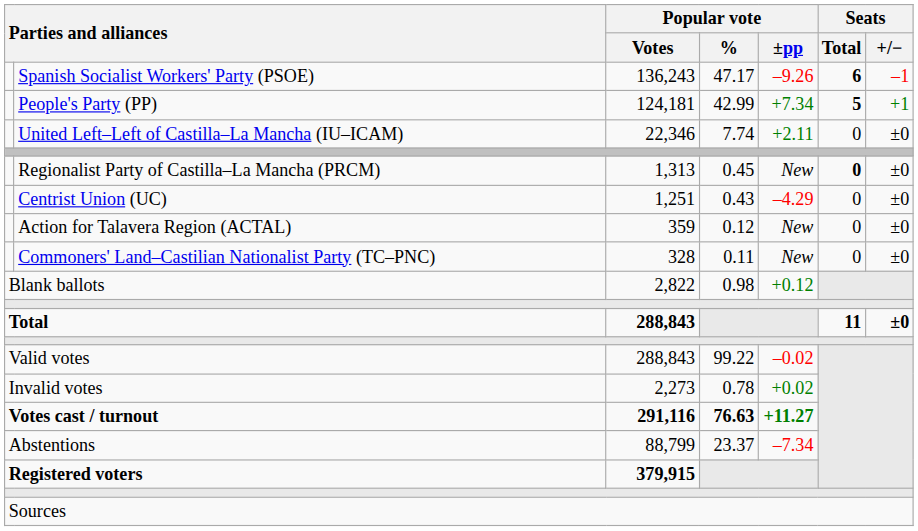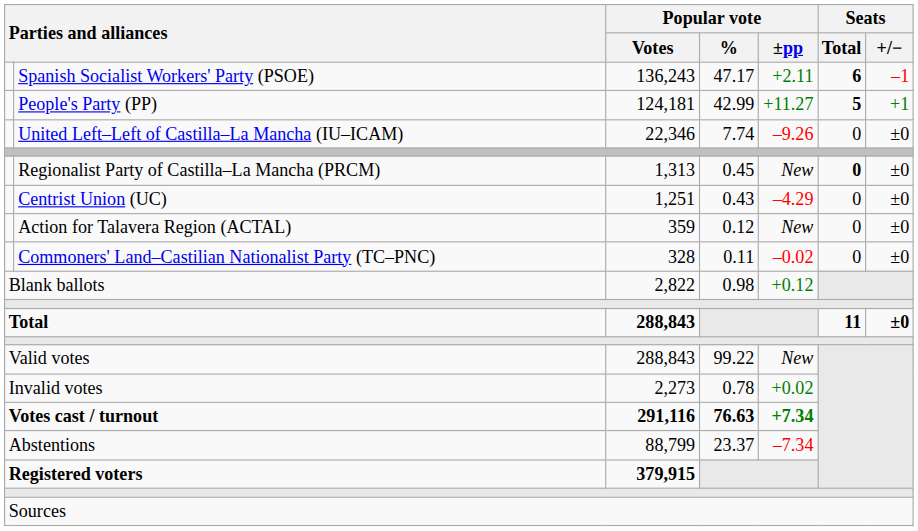(793, 76) –9.26 -> (793, 76) +2.11
(793, 104) +7.34 -> (788, 104) +11.27
(793, 133) +2.11 -> (793, 133) –9.26
(797, 256) New -> (793, 256) –0.02
(793, 359) –0.02 -> (797, 359) New
(788, 416) +11.27 -> (792, 416) +7.34
